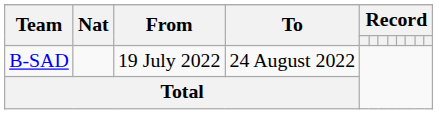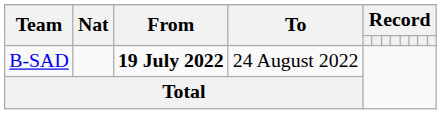(169, 60) normal -> (171, 60) bold
